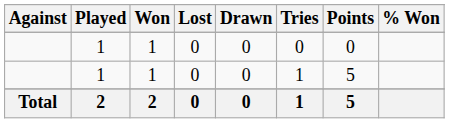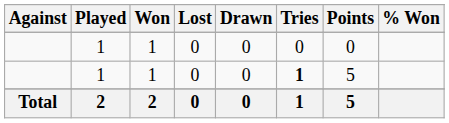(300, 74) normal -> (300, 74) bold
